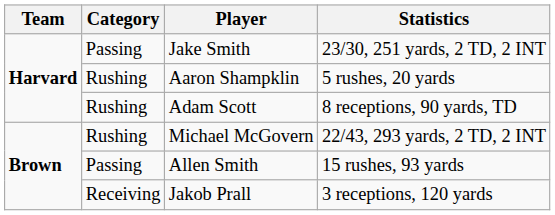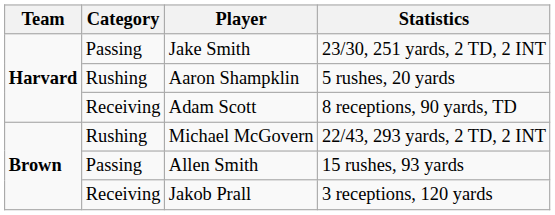(116, 107) Rushing -> (123, 107) Receiving
